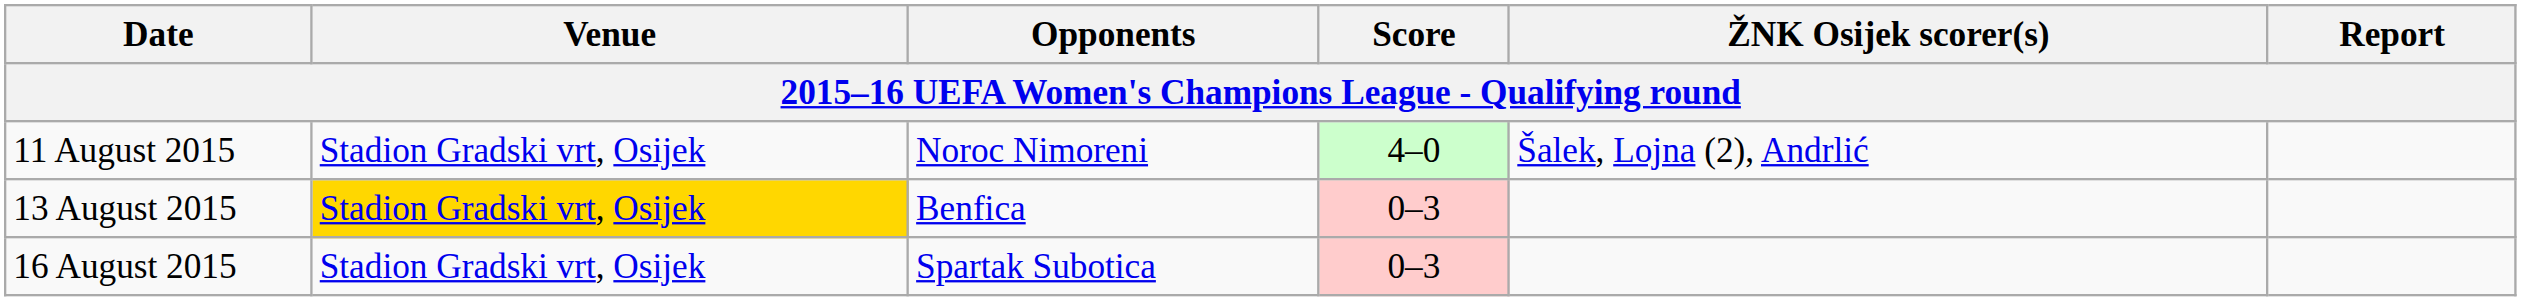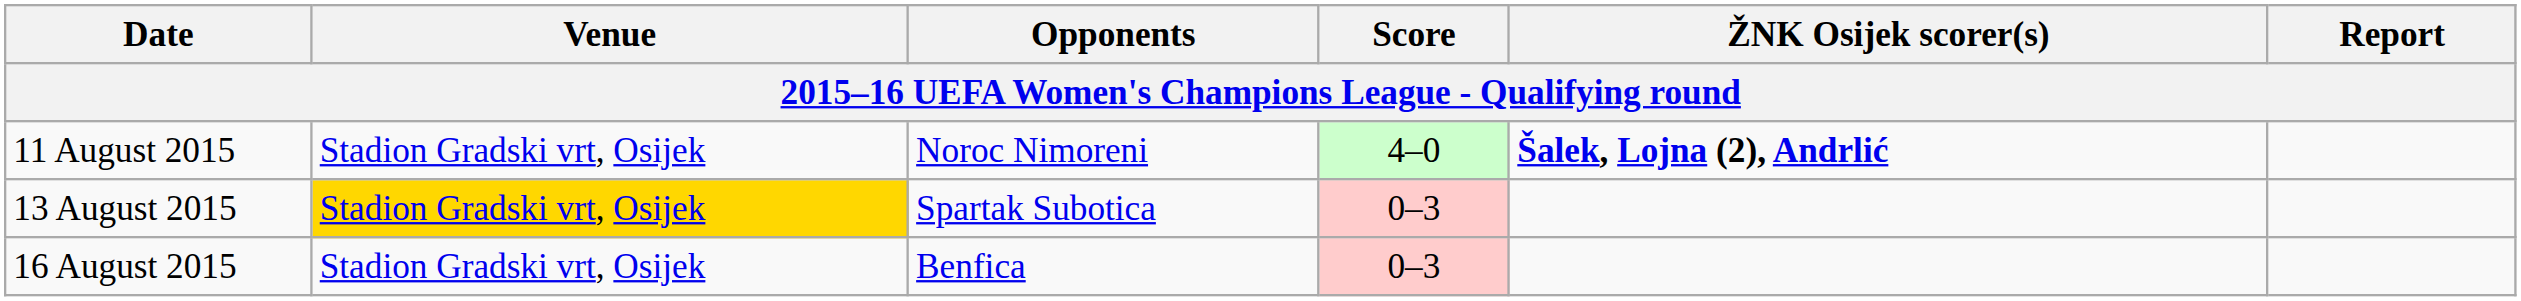(1693, 150) normal -> (1703, 150) bold
(971, 208) Benfica -> (1036, 208) Spartak Subotica
(1036, 266) Spartak Subotica -> (971, 266) Benfica
